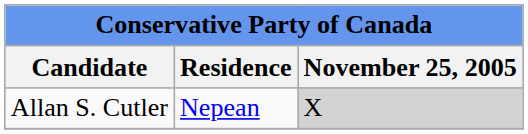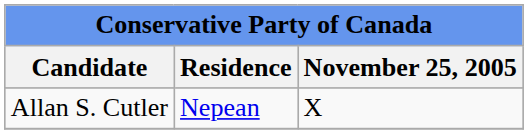(313, 107) lightgrey background -> (313, 107) no background
